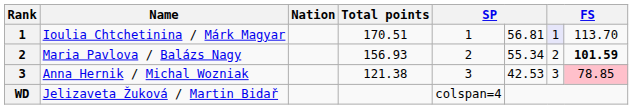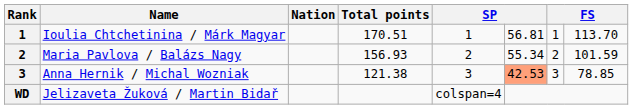(555, 34) lavender background -> (555, 34) no background
(596, 54) bold -> (596, 54) normal
(526, 74) no background -> (526, 74) lightsalmon background
(596, 74) pink background -> (596, 74) no background
